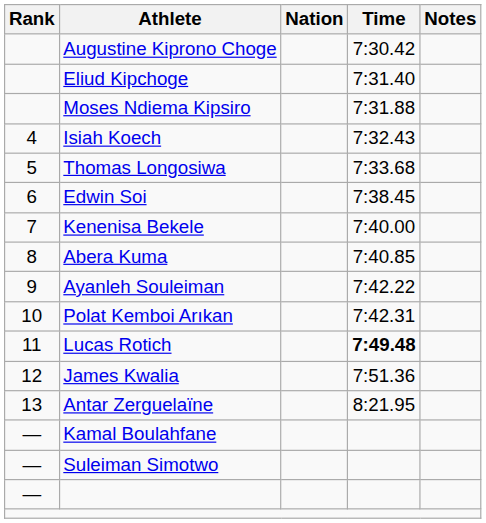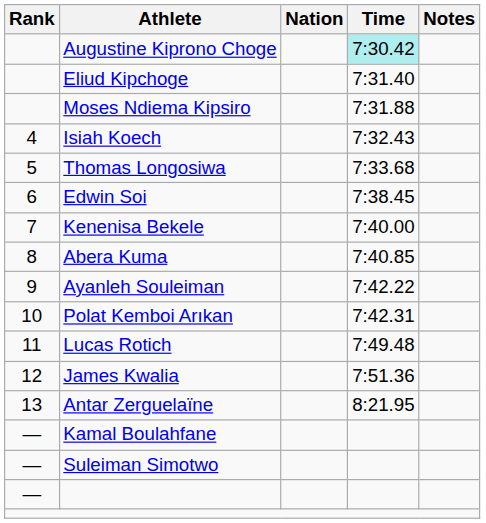(384, 49) no background -> (383, 49) paleturquoise background
(384, 345) bold -> (383, 345) normal
